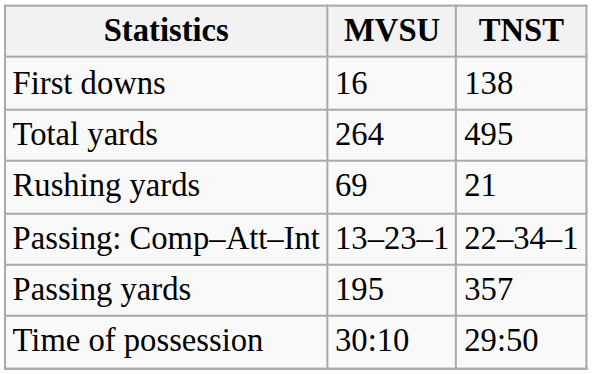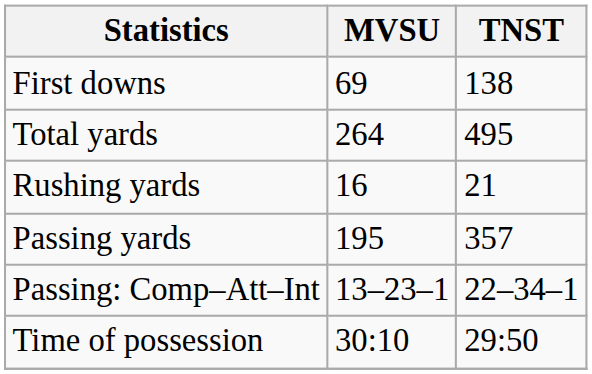(351, 82) 16 -> (351, 82) 69
(351, 186) 69 -> (351, 186) 16
rows swapped: (102, 289) <-> (166, 238)
